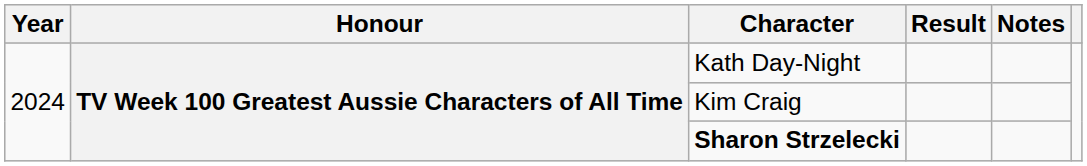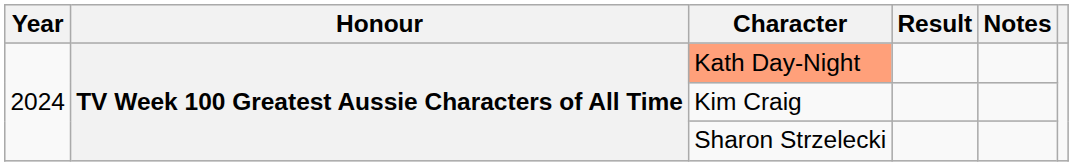(777, 62) no background -> (777, 62) lightsalmon background
(797, 140) bold -> (790, 140) normal
